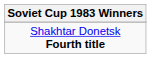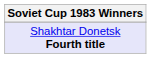(75, 37) no background -> (75, 37) lavender background
